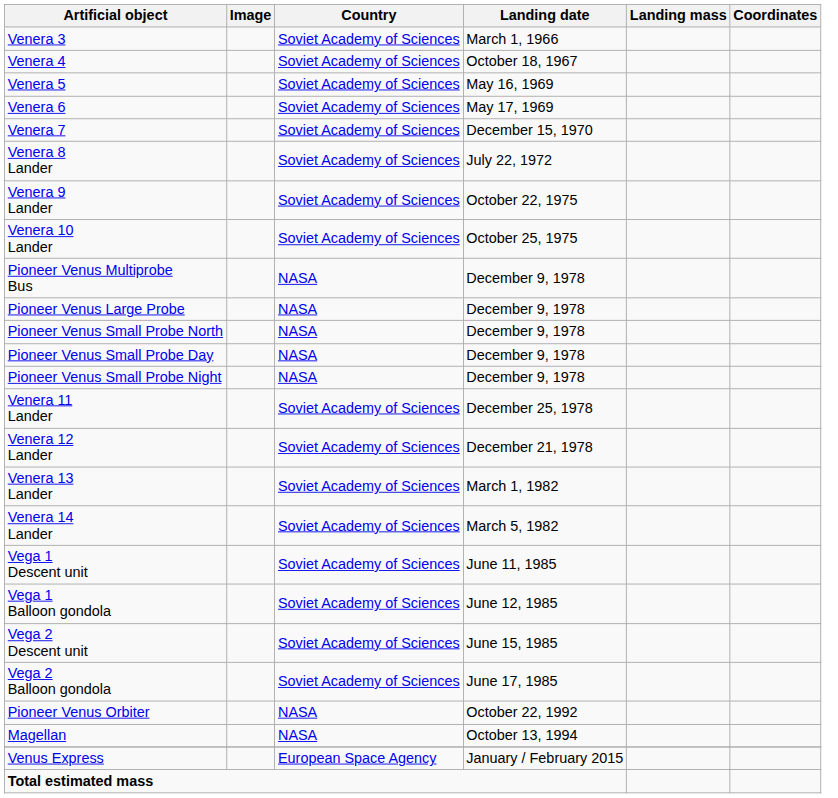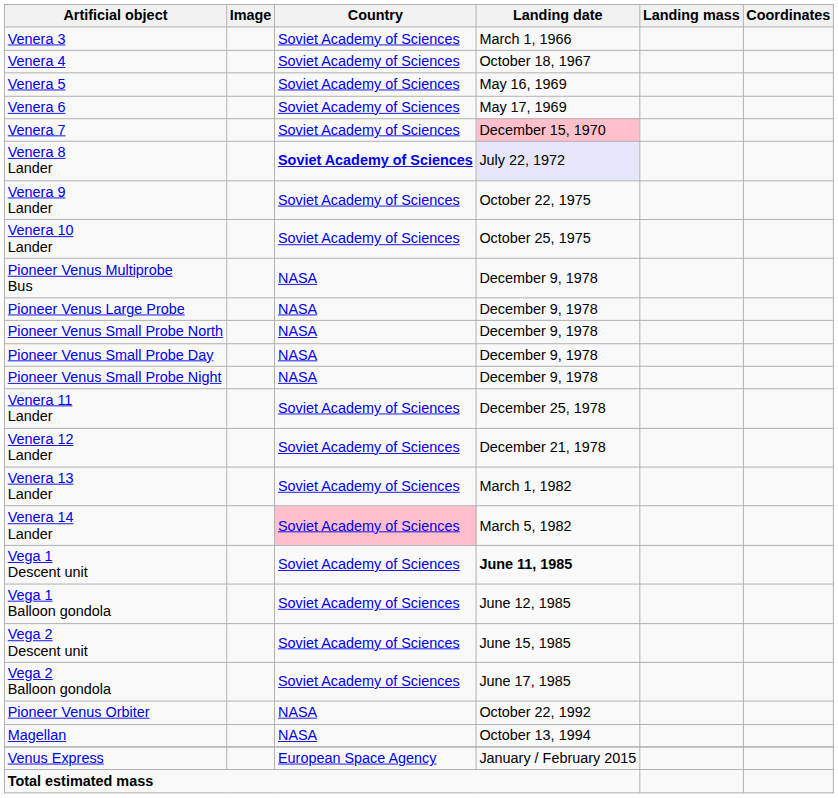(530, 130) no background -> (543, 130) pink background
(369, 161) normal -> (375, 161) bold
(509, 161) no background -> (522, 161) lavender background
(369, 525) no background -> (369, 525) pink background
(511, 564) normal -> (526, 564) bold
